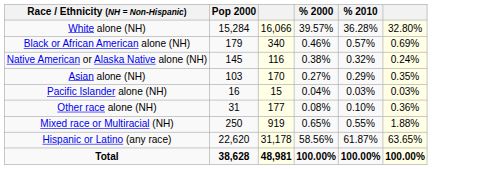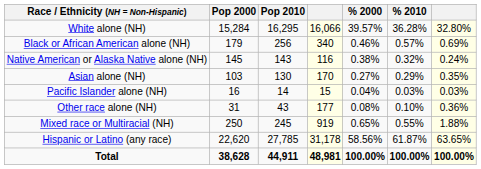+ column: (283, 12)
